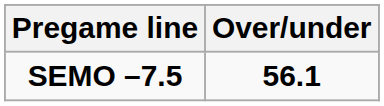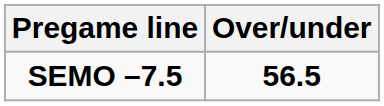(292, 75) 56.1 -> (292, 75) 56.5
